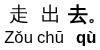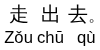(86, 25) bold -> (86, 25) normal
